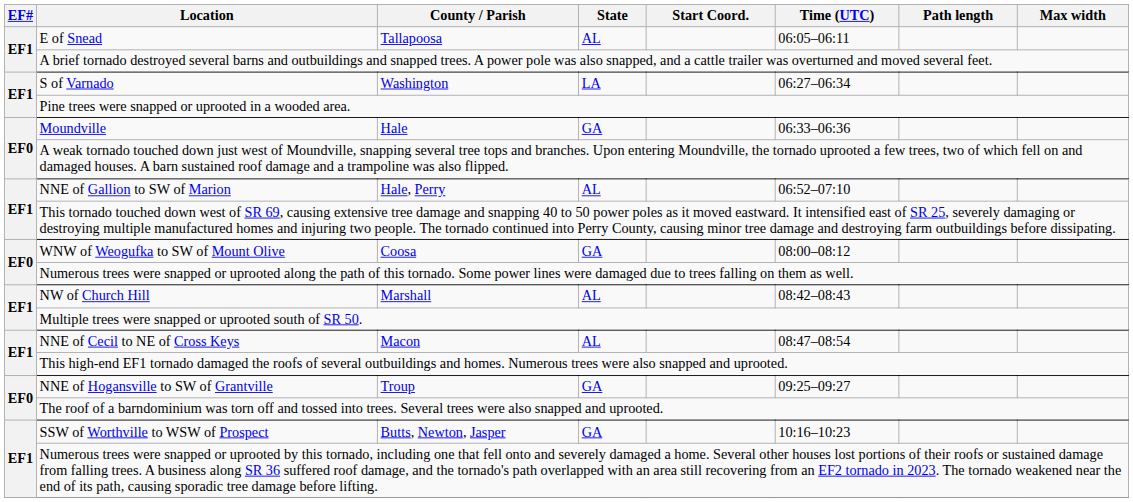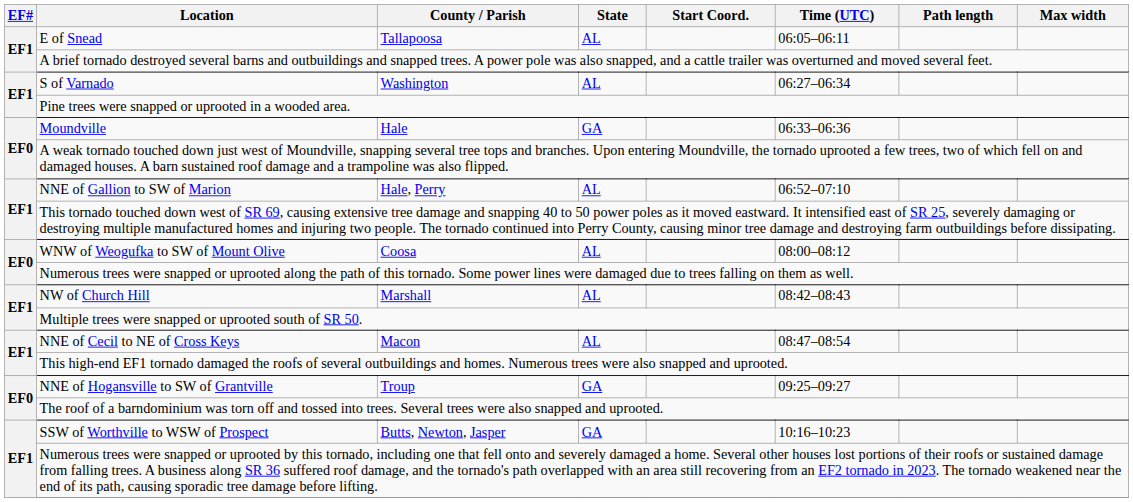(591, 83) LA -> (591, 83) AL
(592, 251) GA -> (591, 251) AL
